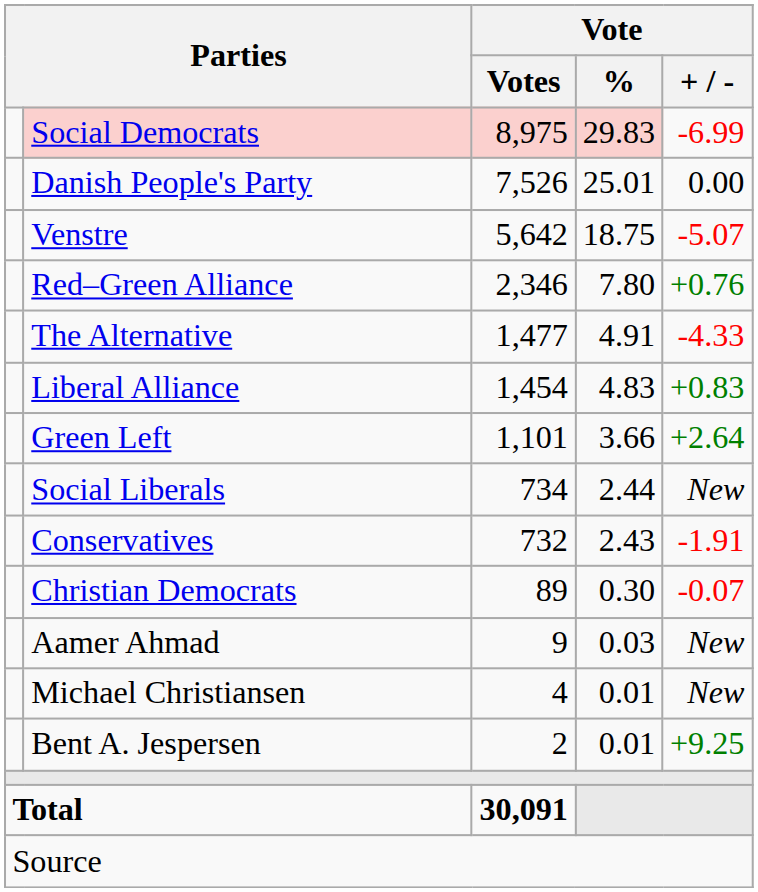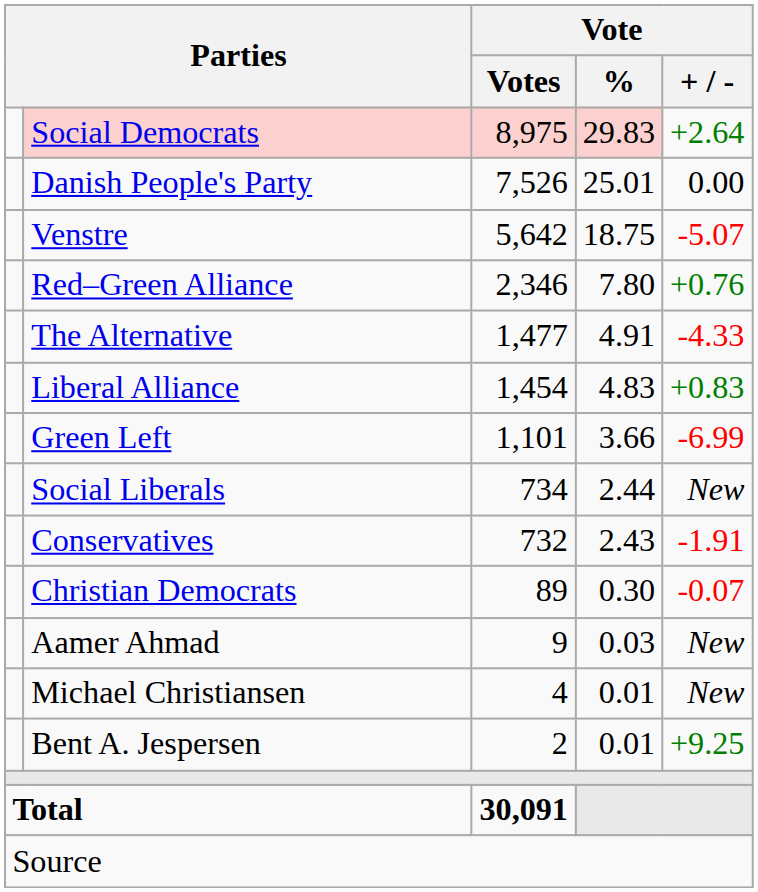(711, 132) -6.99 -> (707, 132) +2.64
(707, 438) +2.64 -> (711, 438) -6.99
